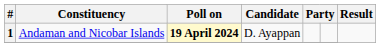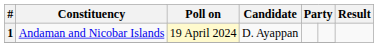(204, 33) bold -> (203, 33) normal
